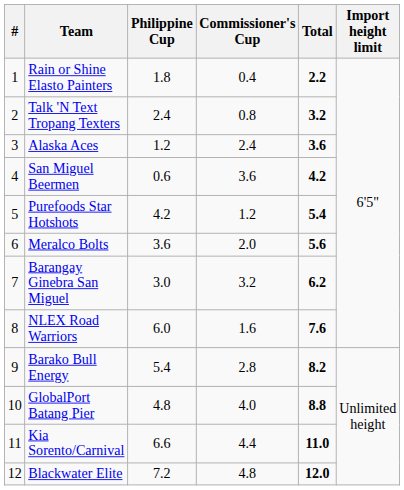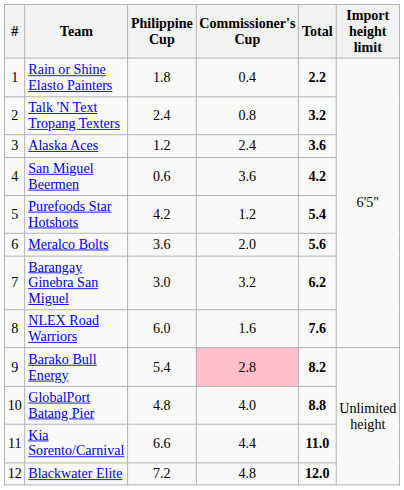(247, 367) no background -> (247, 367) pink background
